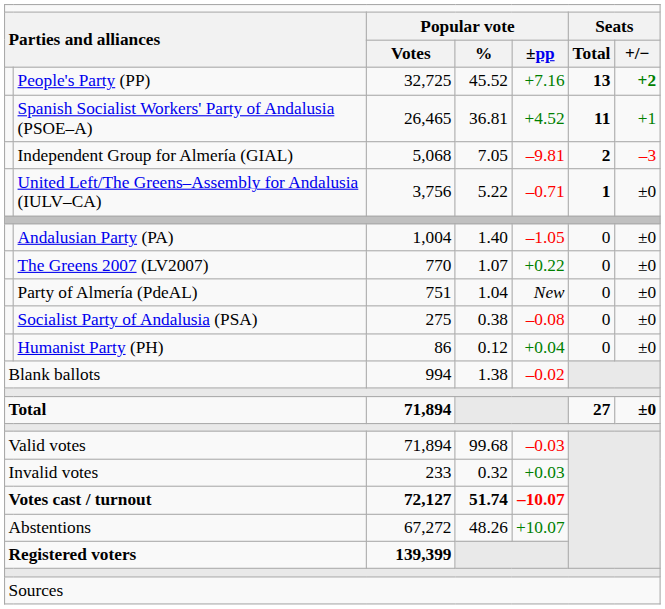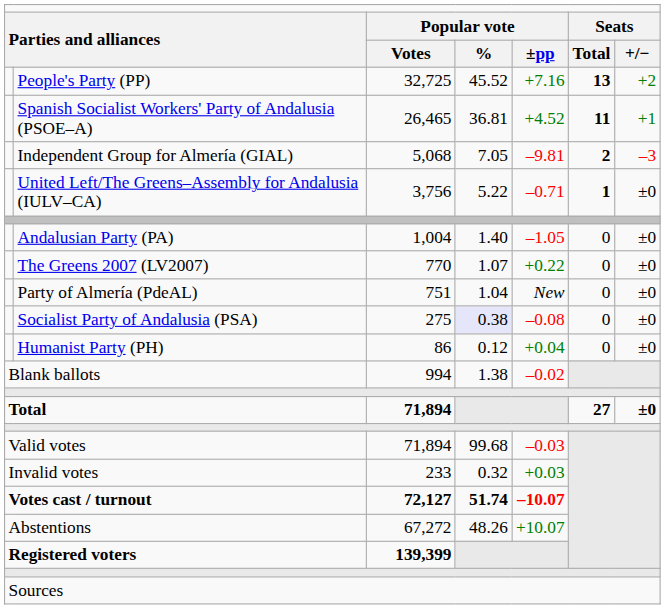(647, 80) bold -> (647, 80) normal
(493, 319) no background -> (493, 319) lavender background
